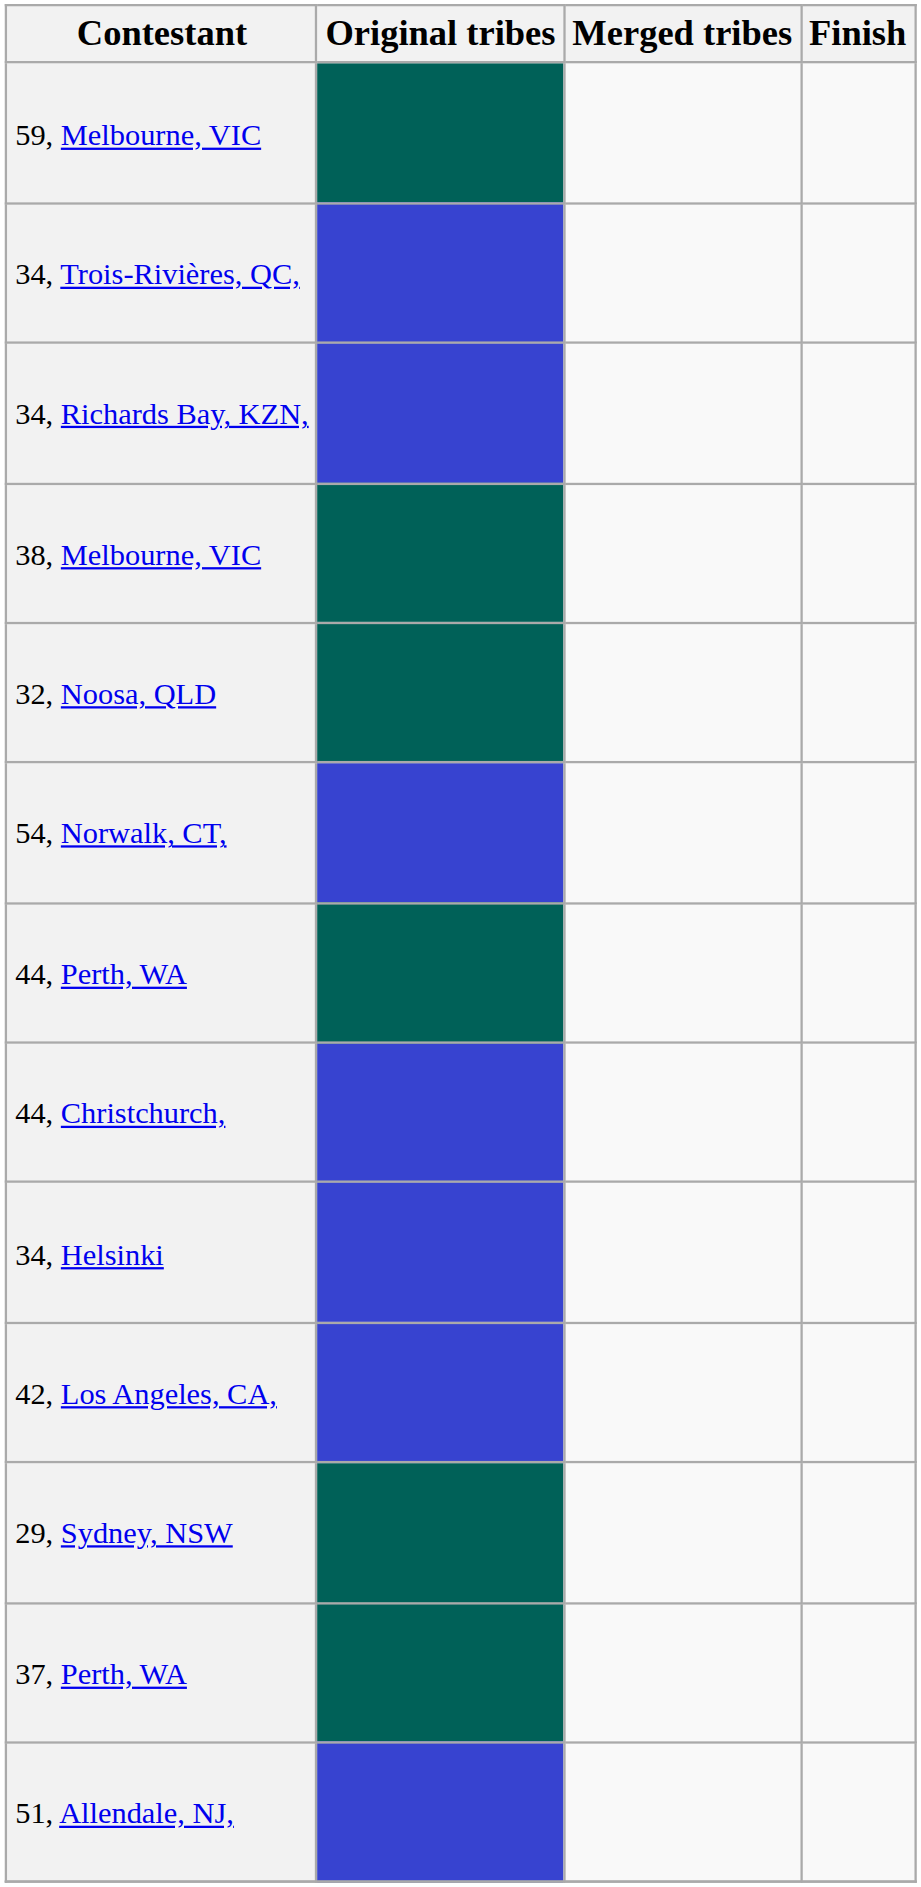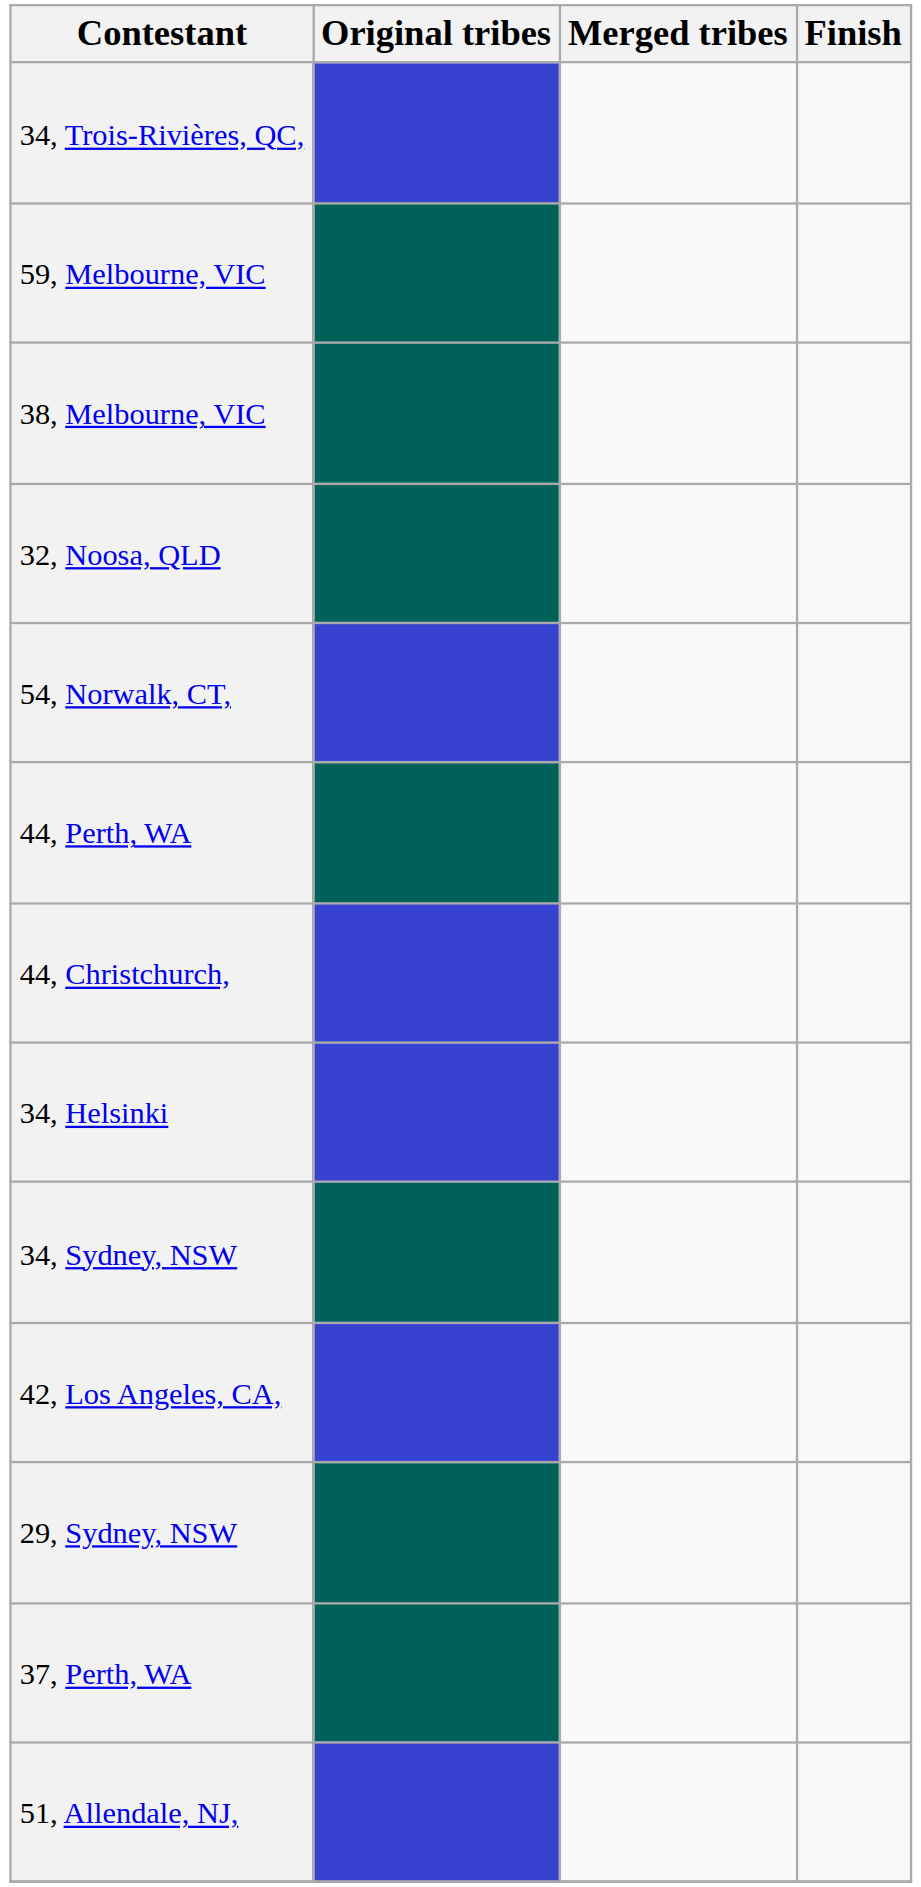rows swapped: (138, 134) <-> (158, 274)
- row: (162, 414)
+ row: (128, 1254)
